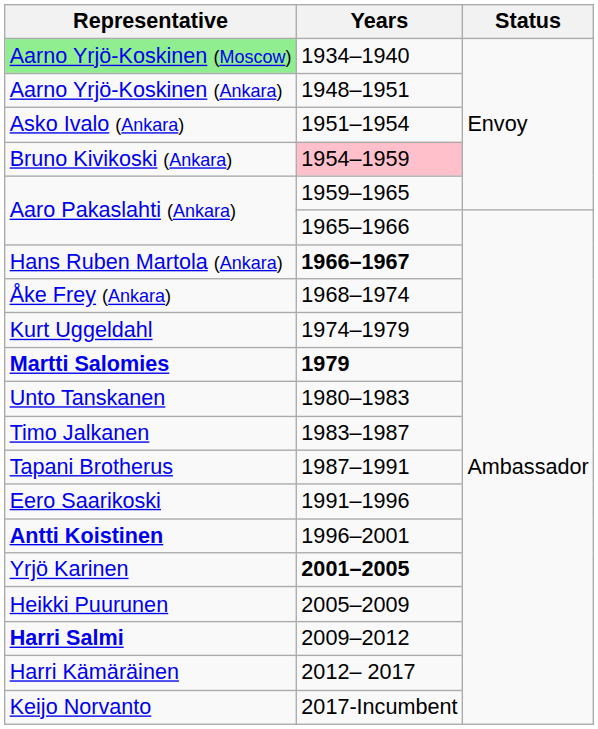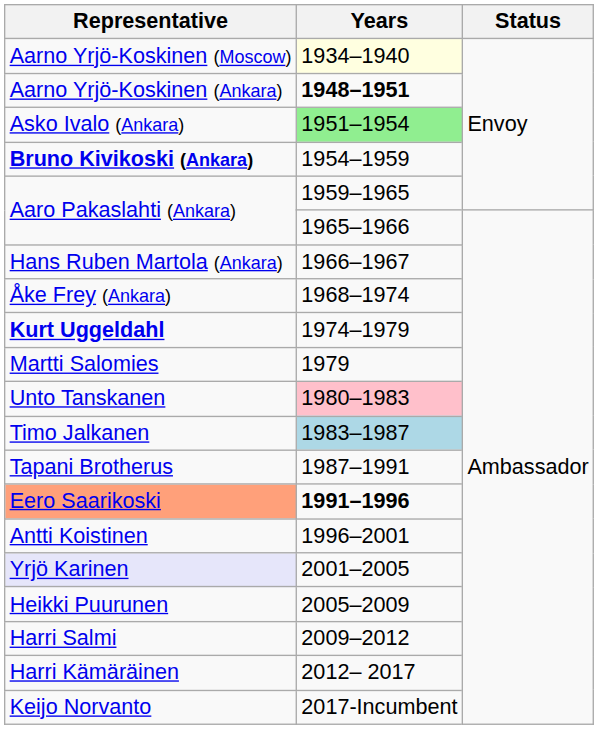(151, 55) lightgreen background -> (151, 55) no background
(355, 55) no background -> (355, 55) lightyellow background
(355, 90) normal -> (355, 90) bold
(355, 124) no background -> (355, 124) lightgreen background
(121, 158) normal -> (131, 158) bold
(355, 158) pink background -> (355, 158) no background
(355, 261) bold -> (355, 261) normal
(81, 329) normal -> (87, 329) bold
(89, 364) bold -> (84, 364) normal
(325, 364) bold -> (325, 364) normal
(355, 398) no background -> (355, 398) pink background
(355, 432) no background -> (355, 432) lightblue background
(85, 501) no background -> (85, 501) lightsalmon background
(355, 501) normal -> (355, 501) bold
(86, 535) bold -> (79, 535) normal
(69, 569) no background -> (69, 569) lavender background
(355, 569) bold -> (355, 569) normal
(67, 638) bold -> (63, 638) normal
